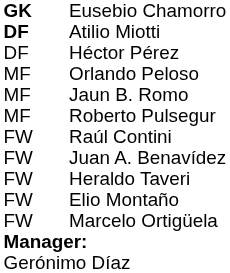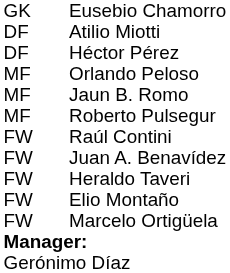(18, 10) bold -> (17, 10) normal
(16, 31) bold -> (16, 31) normal
